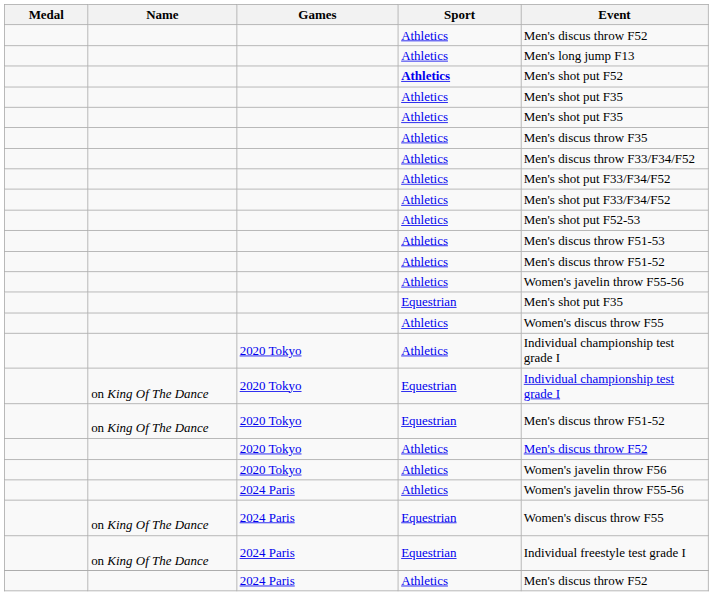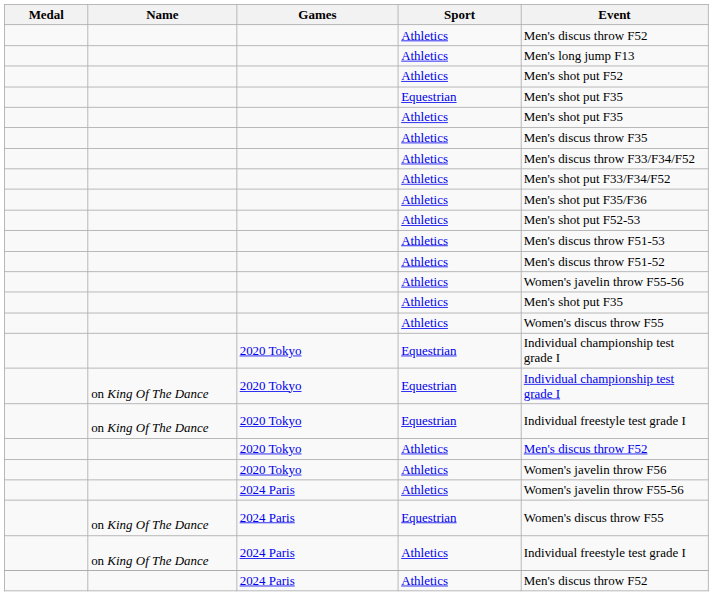(426, 76) bold -> (425, 76) normal
(425, 96) Athletics -> (429, 96) Equestrian
(597, 199) Men's shot put F33/F34/F52 -> (585, 199) Men's shot put F35/F36
(429, 302) Equestrian -> (425, 302) Athletics
(425, 350) Athletics -> (429, 350) Equestrian
(594, 421) Men's discus throw F51-52 -> (605, 421) Individual freestyle test grade I
(429, 553) Equestrian -> (425, 553) Athletics
